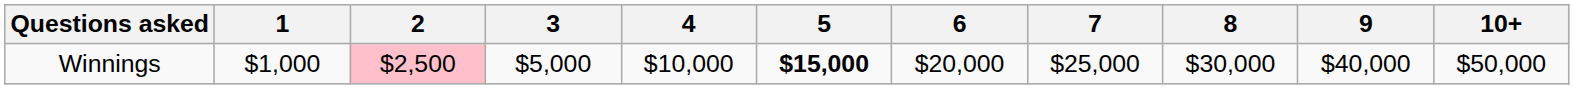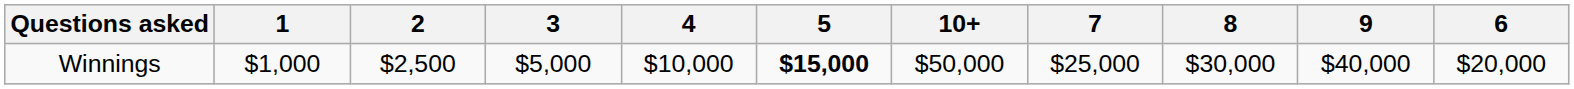columns swapped: (960, 24) <-> (1501, 24)
(418, 63) pink background -> (418, 63) no background
